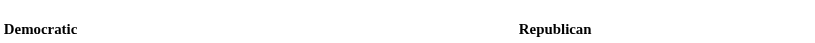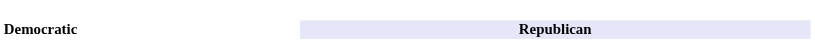(555, 29) no background -> (555, 29) lavender background
